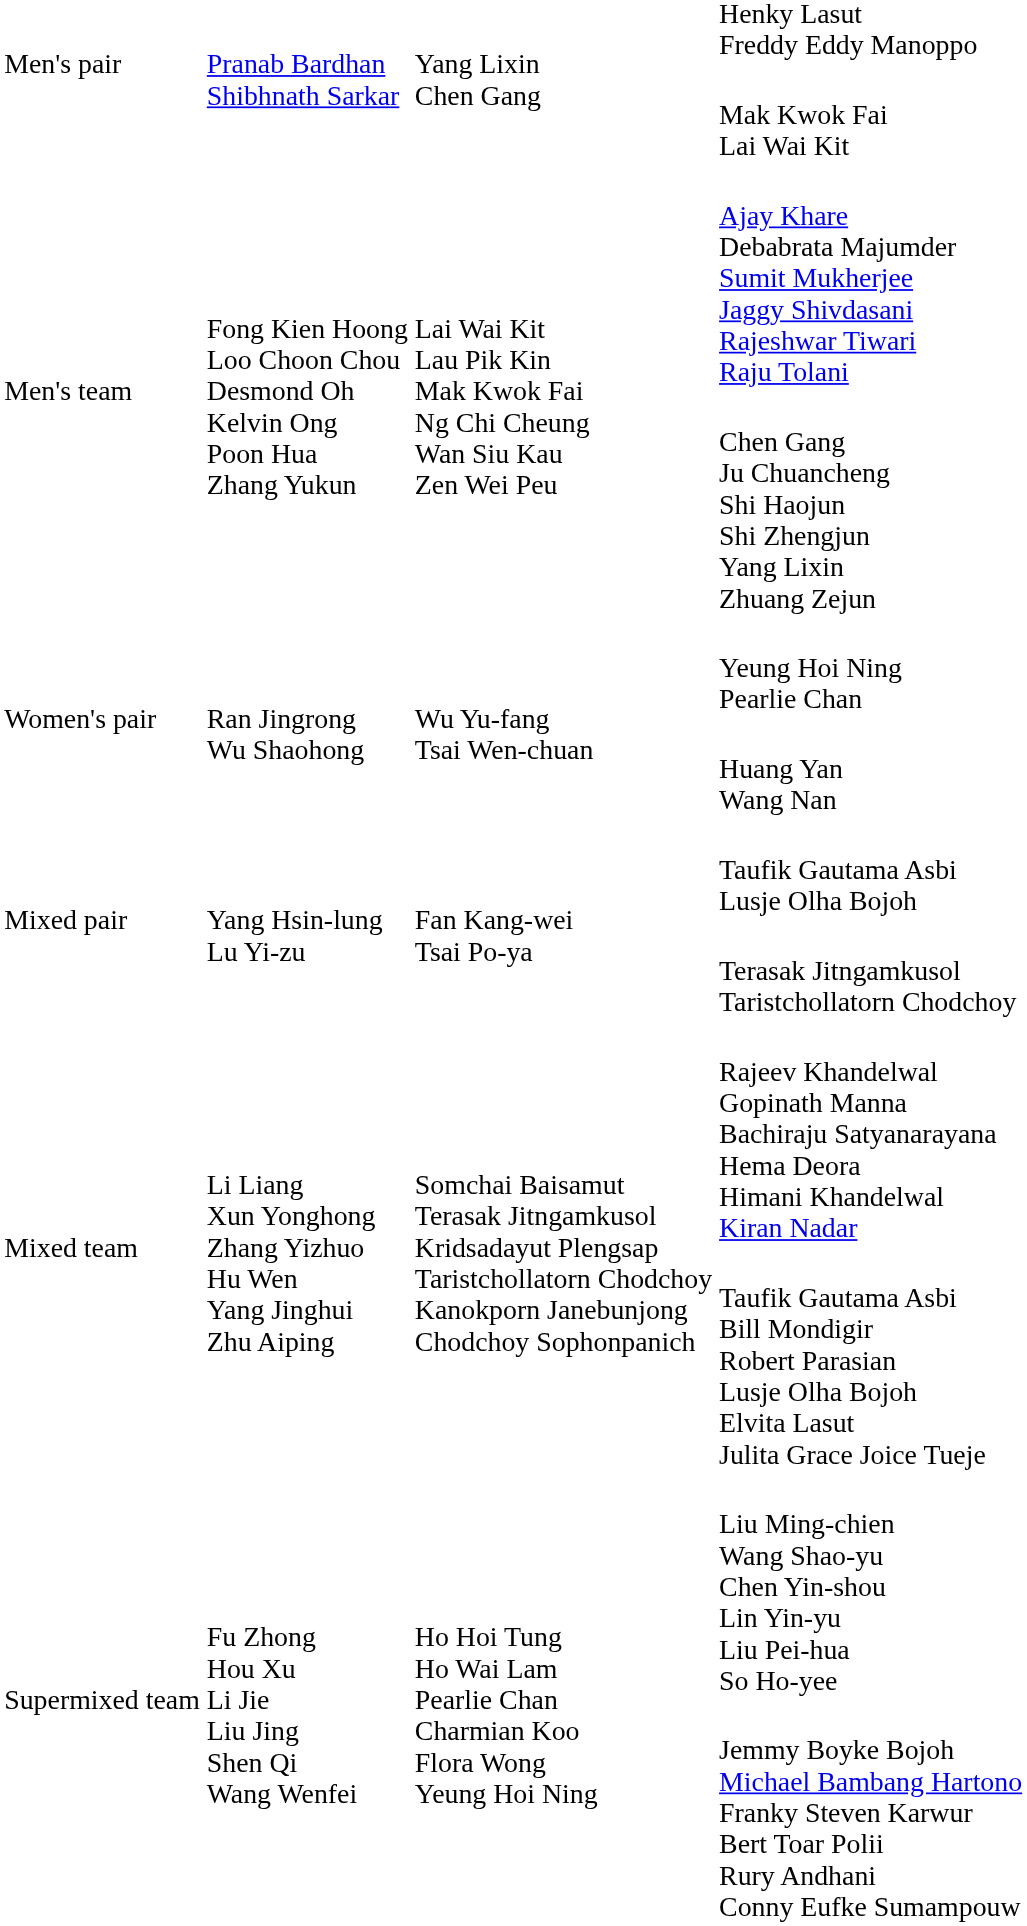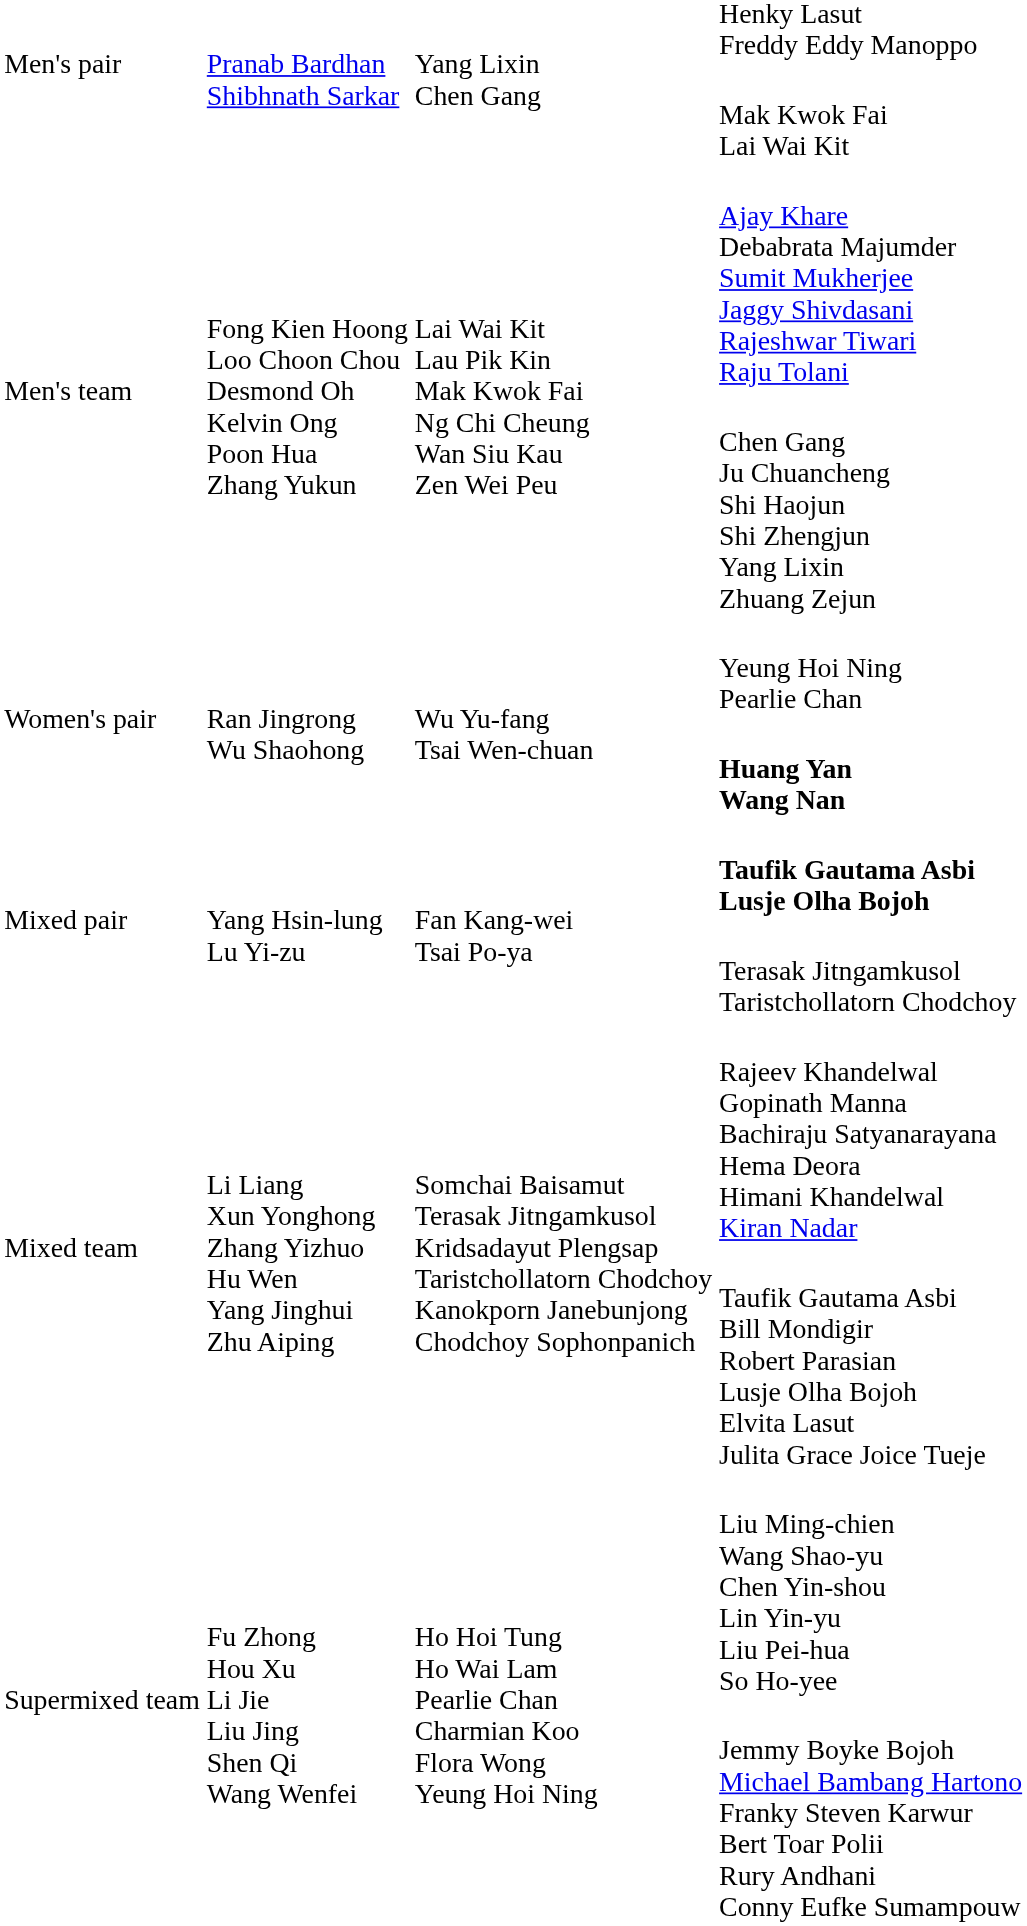(781, 784) normal -> (785, 784) bold
(838, 885) normal -> (847, 885) bold
